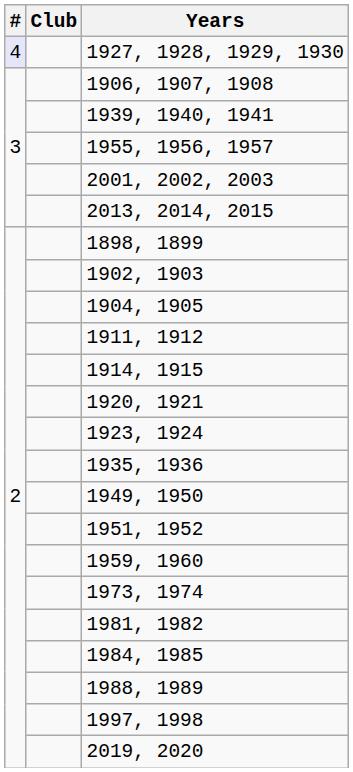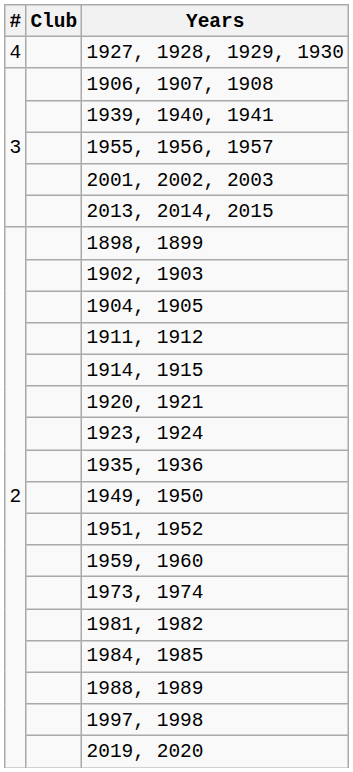(15, 52) lavender background -> (15, 52) no background
